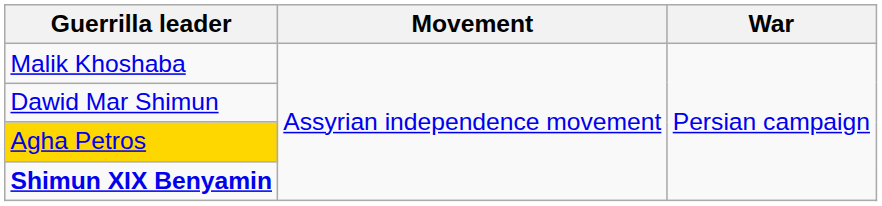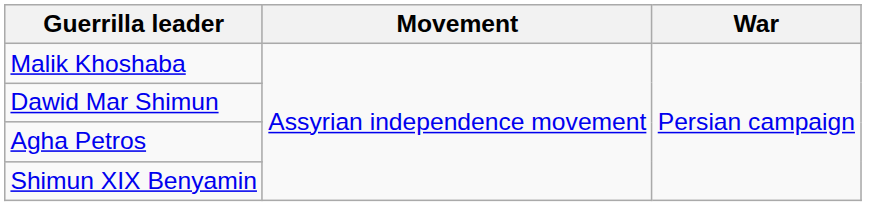(78, 141) gold background -> (78, 141) no background
(141, 180) bold -> (134, 180) normal
